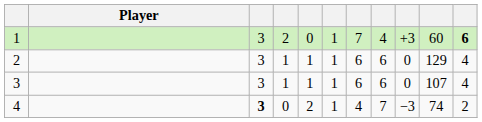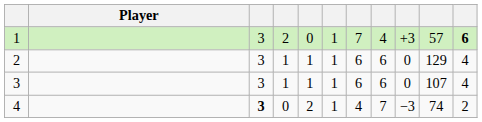(436, 38) 60 -> (436, 38) 57
